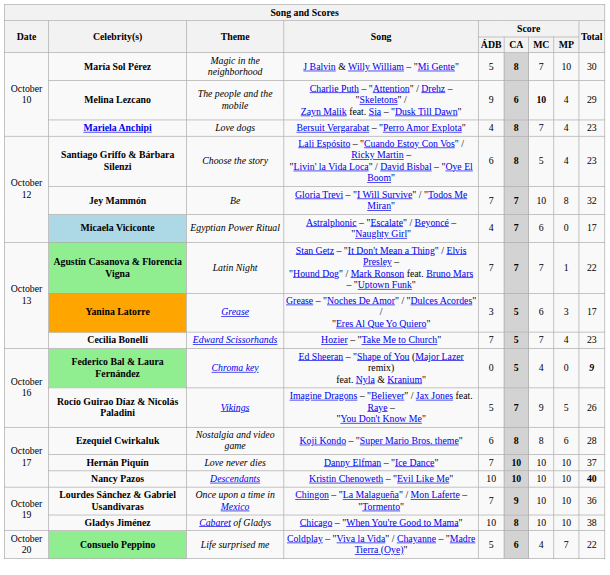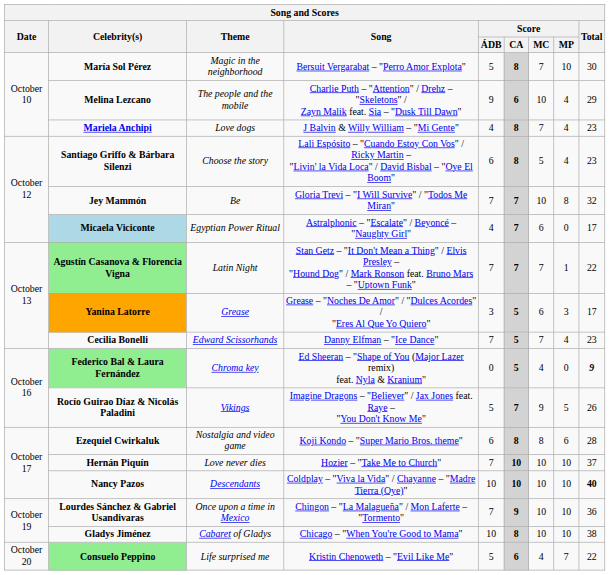(381, 67) J Balvin & Willy William – "Mi Gente" -> (381, 67) Bersuit Vergarabat – "Perro Amor Explota"
(541, 100) bold -> (541, 100) normal
(381, 128) Bersuit Vergarabat – "Perro Amor Explota" -> (381, 128) J Balvin & Willy William – "Mi Gente"
(381, 340) Hozier – "Take Me to Church" -> (381, 340) Danny Elfman – "Ice Dance"
(381, 463) Danny Elfman – "Ice Dance" -> (381, 463) Hozier – "Take Me to Church"
(381, 479) Kristin Chenoweth – "Evil Like Me" -> (381, 485) Coldplay – "Viva la Vida" / Chayanne – "Madre Tierra (Oye)"
(381, 545) Coldplay – "Viva la Vida" / Chayanne – "Madre Tierra (Oye)" -> (381, 556) Kristin Chenoweth – "Evil Like Me"
